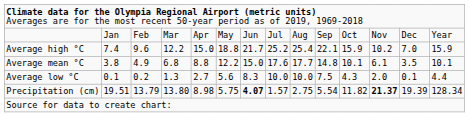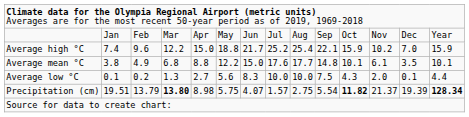(176, 91) normal -> (176, 91) bold
(253, 91) bold -> (253, 91) normal
(355, 91) normal -> (355, 91) bold
(385, 91) bold -> (385, 91) normal
(447, 91) normal -> (447, 91) bold
